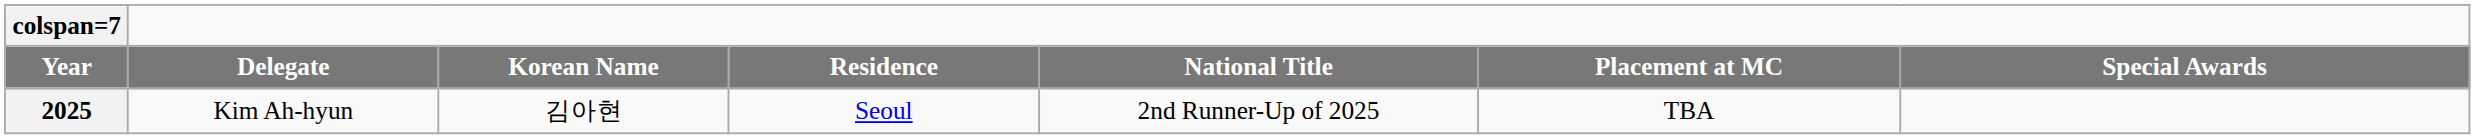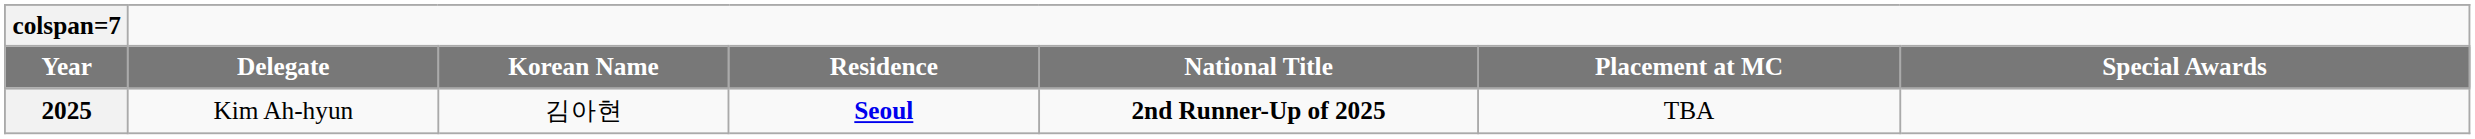(884, 110) normal -> (884, 110) bold
(1258, 110) normal -> (1259, 110) bold
